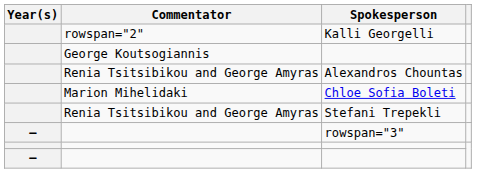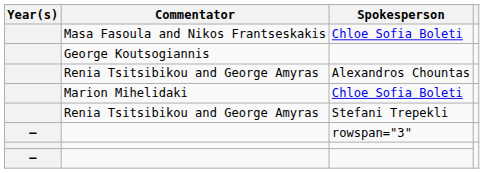+ row: (195, 34)
- row: (104, 34)
